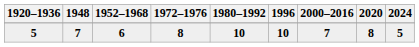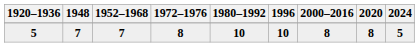(122, 32) 6 -> (122, 32) 7
(327, 32) 7 -> (327, 32) 8
